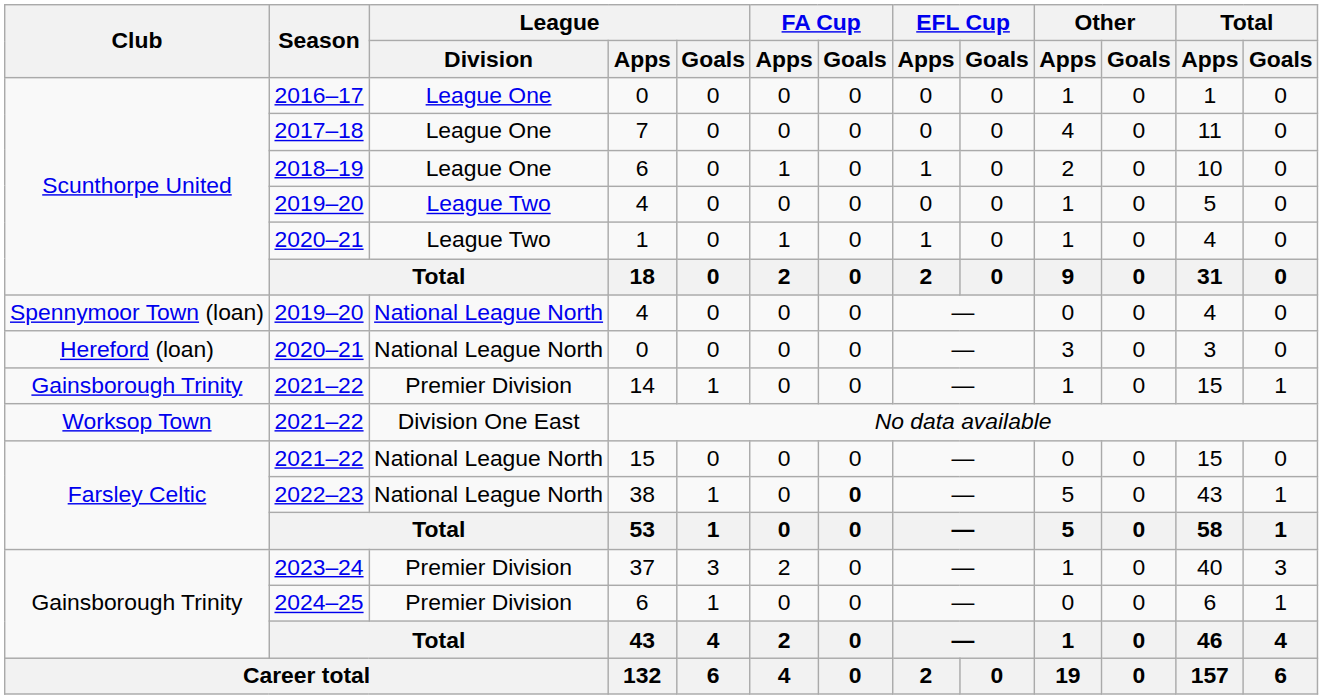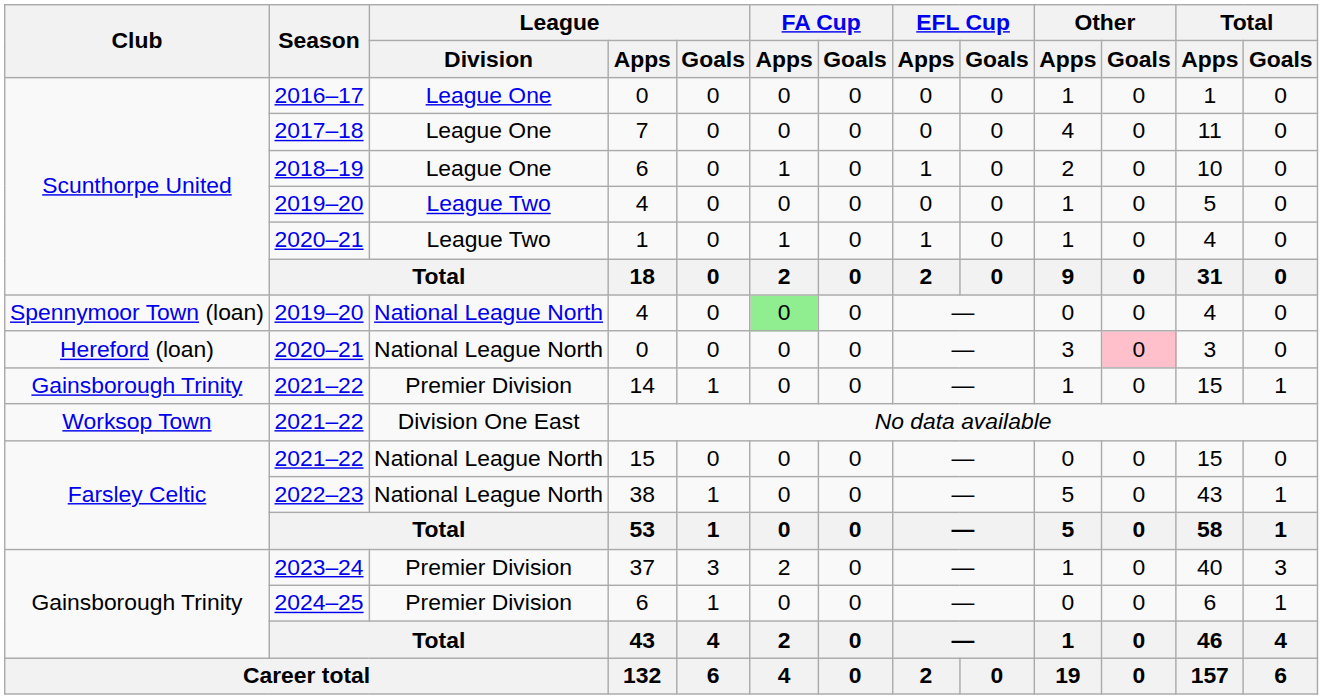(784, 312) no background -> (784, 312) lightgreen background
(1139, 349) no background -> (1139, 349) pink background
(855, 494) bold -> (855, 494) normal
